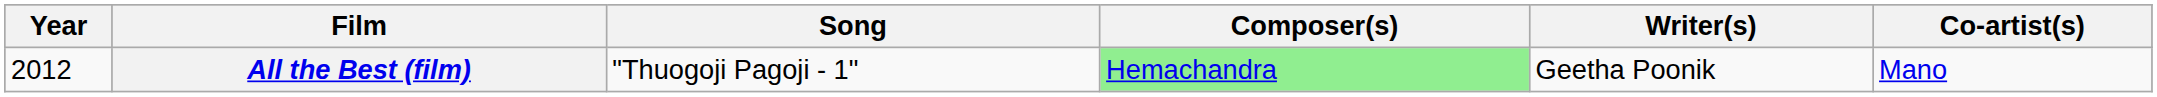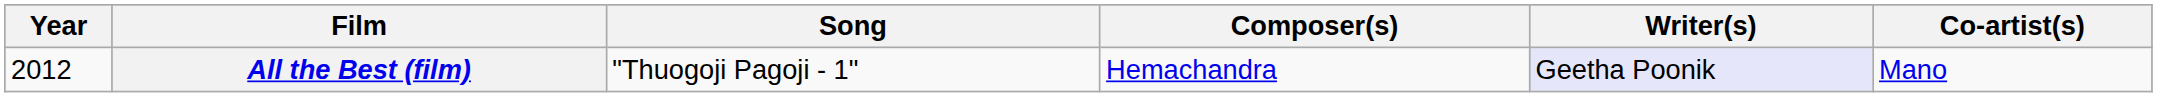(1192, 69) lightgreen background -> (1192, 69) no background
(1625, 69) no background -> (1625, 69) lavender background
